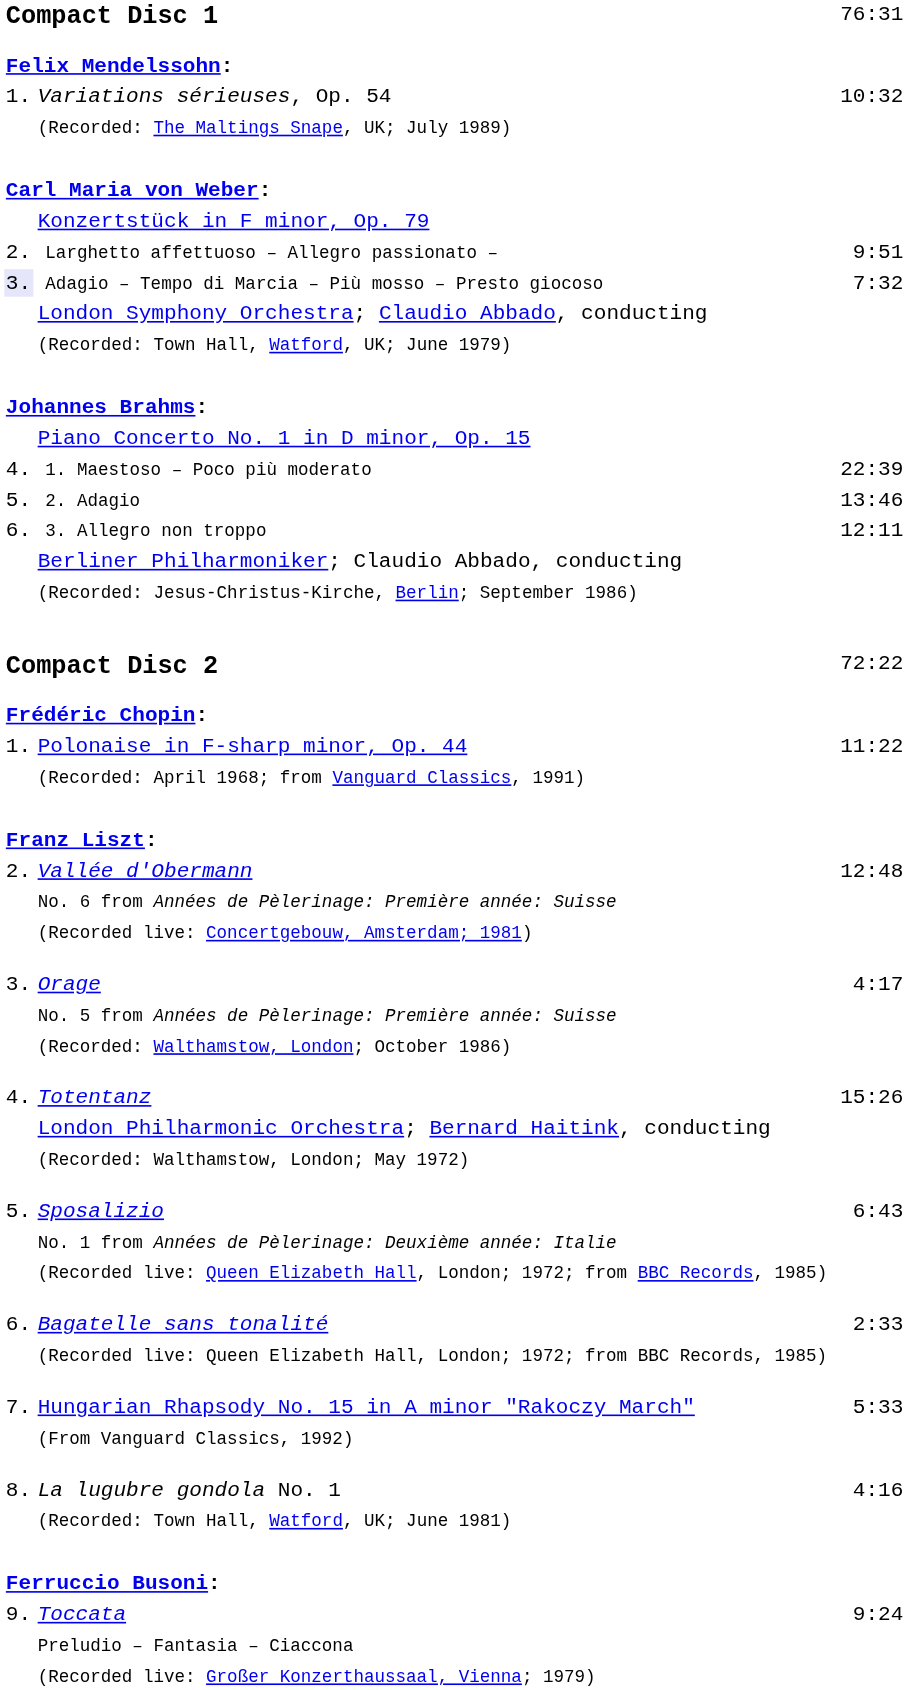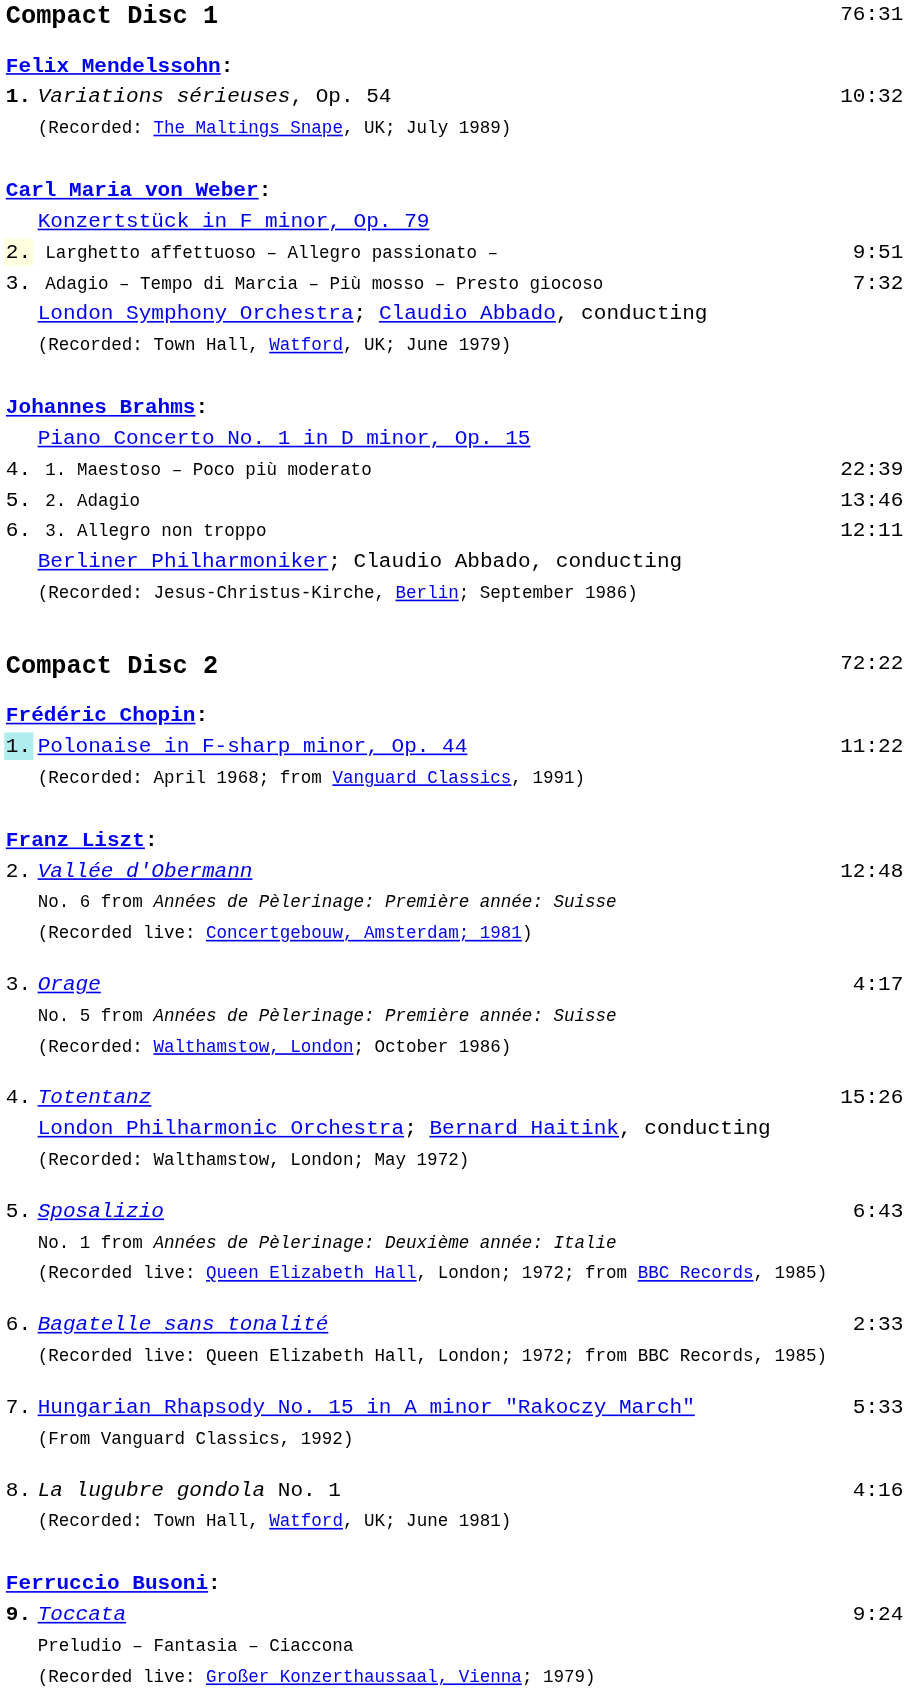(19, 97) normal -> (19, 97) bold
(19, 252) no background -> (19, 252) lightyellow background
(19, 283) lavender background -> (19, 283) no background
(19, 746) no background -> (19, 746) paleturquoise background
(19, 1615) normal -> (19, 1615) bold
